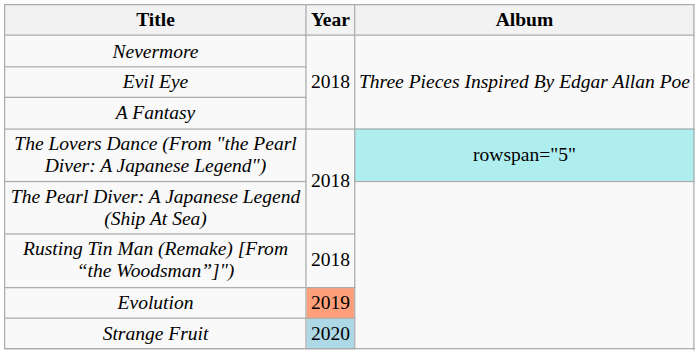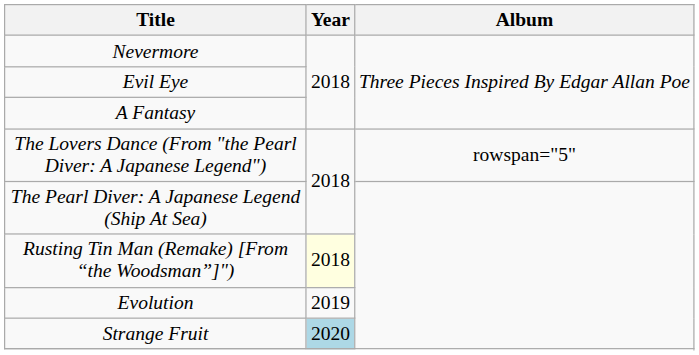(524, 154) paleturquoise background -> (524, 154) no background
(330, 260) no background -> (330, 260) lightyellow background
(330, 302) lightsalmon background -> (330, 302) no background
